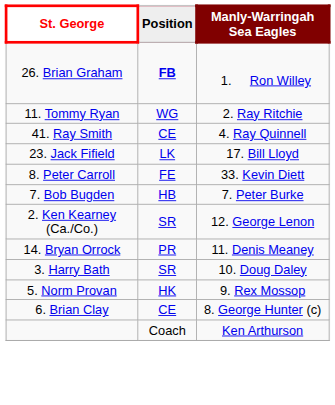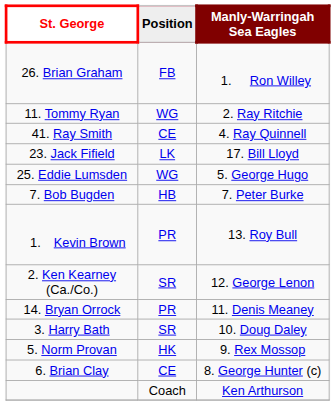(167, 73) bold -> (167, 73) normal
+ row: (72, 174)
- row: (72, 174)
+ row: (72, 242)
